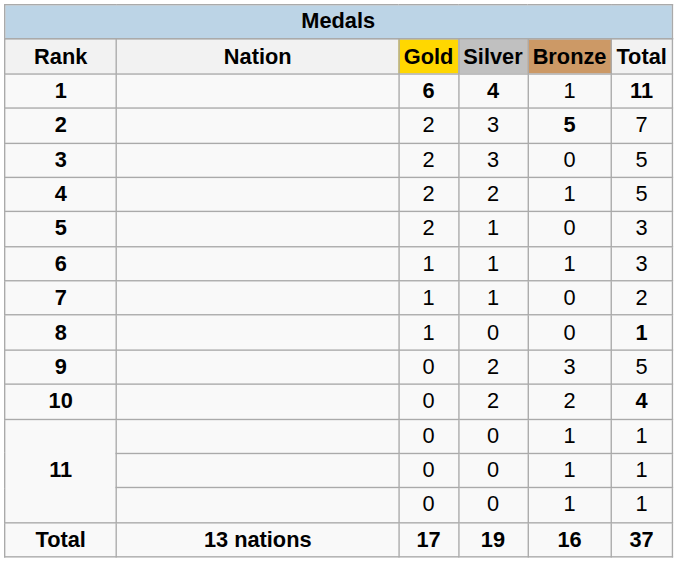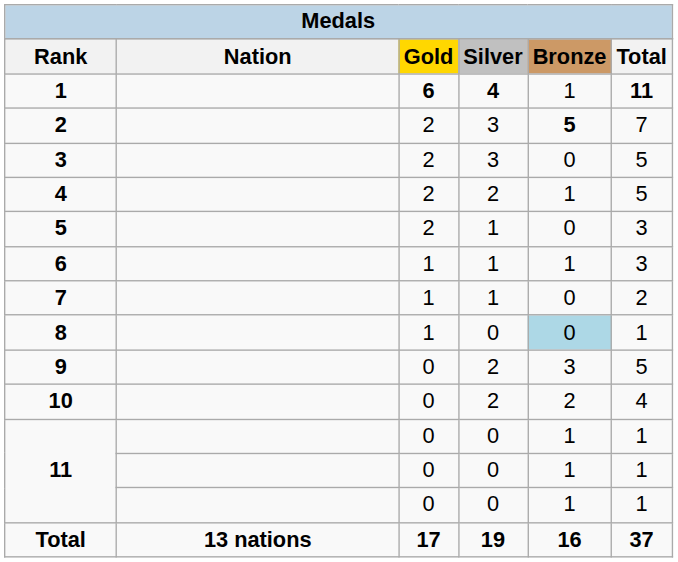(570, 332) no background -> (570, 332) lightblue background
(642, 332) bold -> (642, 332) normal
(642, 401) bold -> (642, 401) normal
